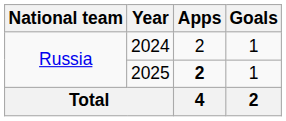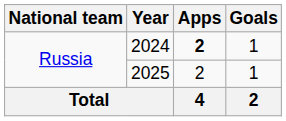(200, 45) normal -> (200, 45) bold
(200, 73) bold -> (200, 73) normal
